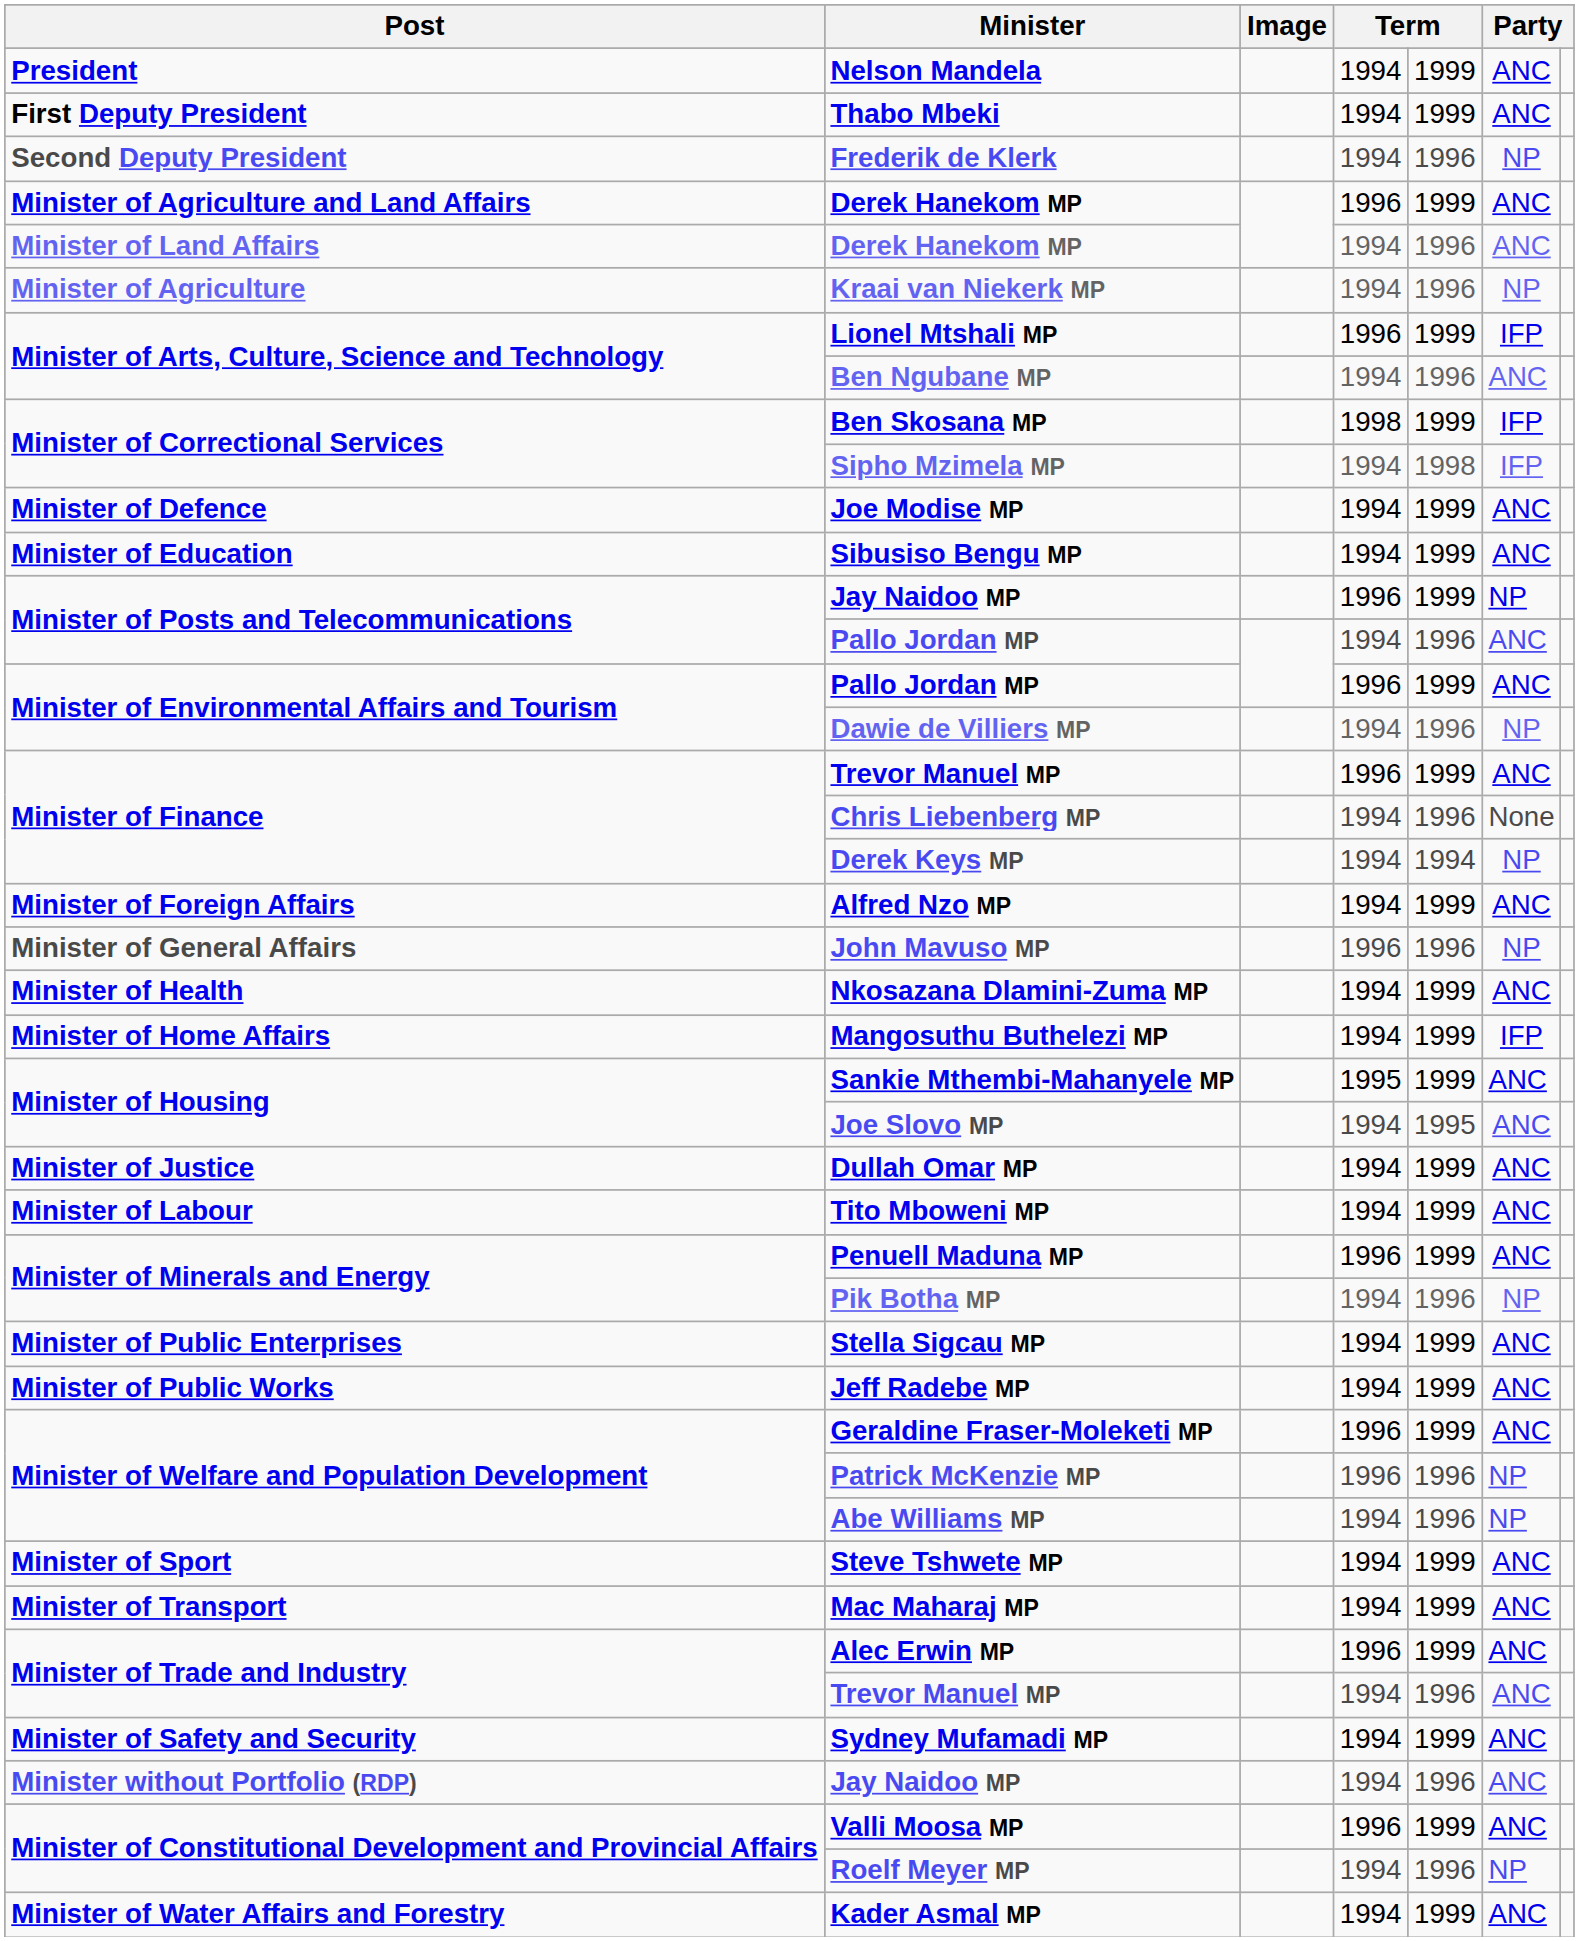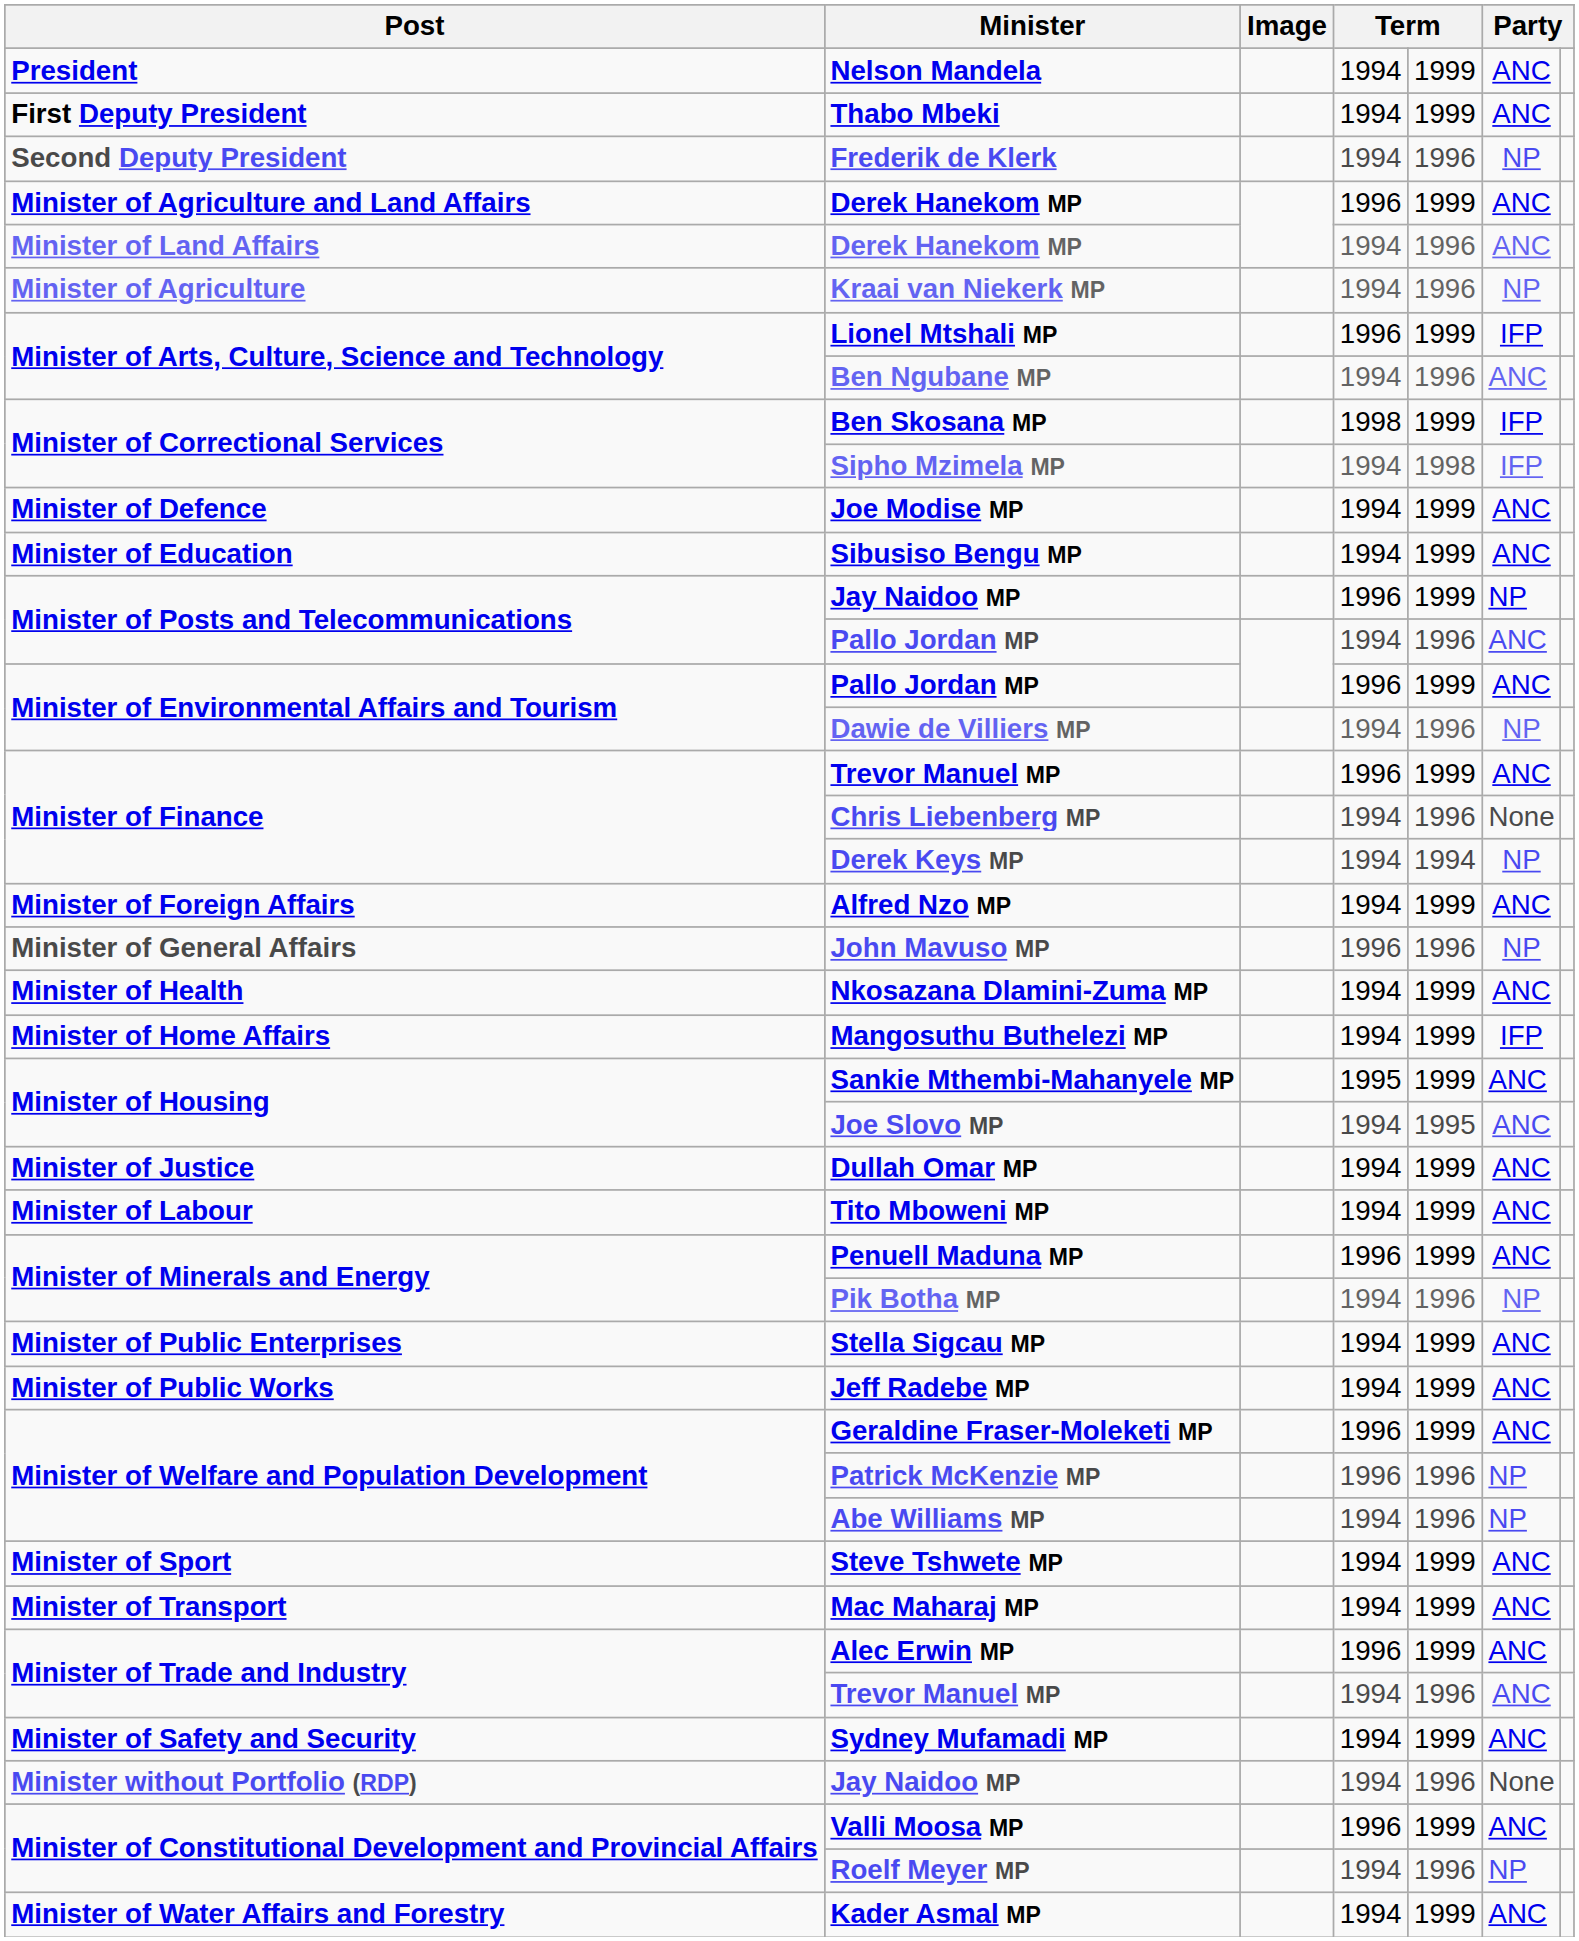(1518, 1782) ANC -> (1522, 1782) None
